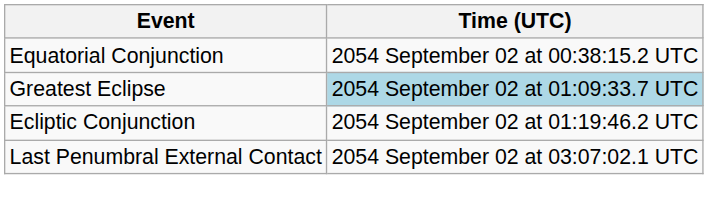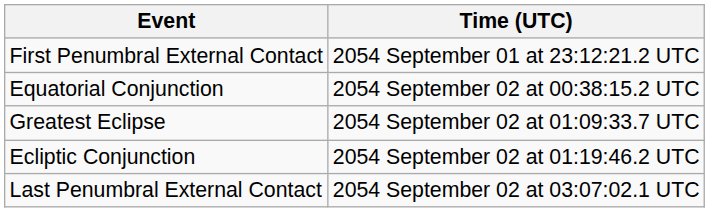+ row: (166, 55)
(515, 88) lightblue background -> (516, 122) no background
